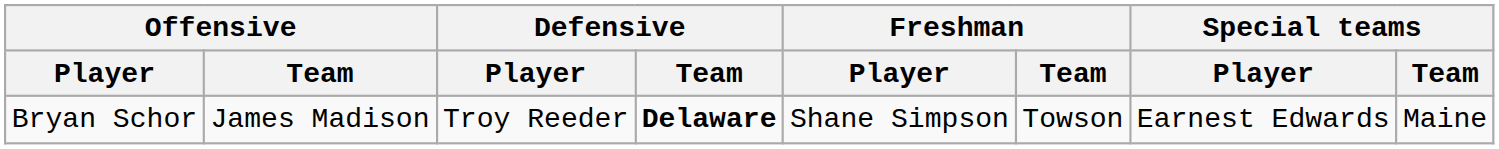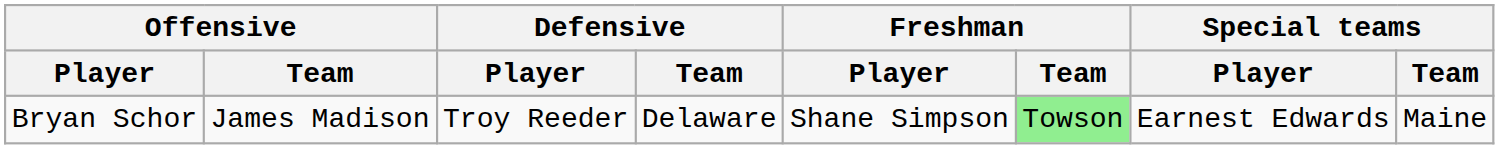(709, 119) bold -> (709, 119) normal
(1073, 119) no background -> (1073, 119) lightgreen background
